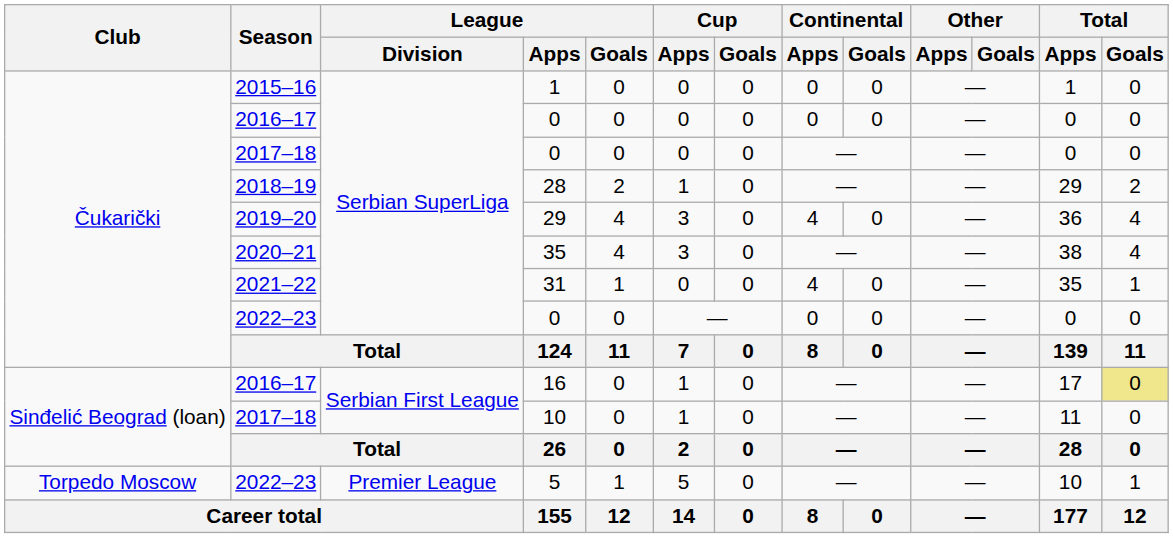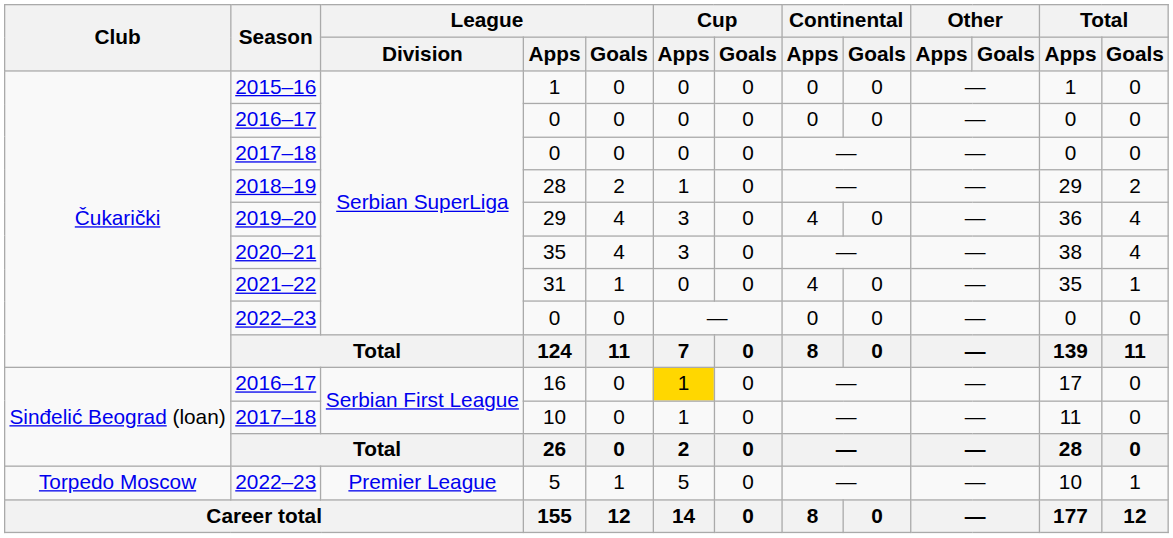(683, 383) no background -> (683, 383) gold background
(1135, 383) khaki background -> (1135, 383) no background
